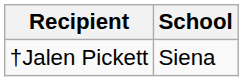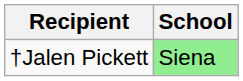(187, 57) no background -> (187, 57) lightgreen background
